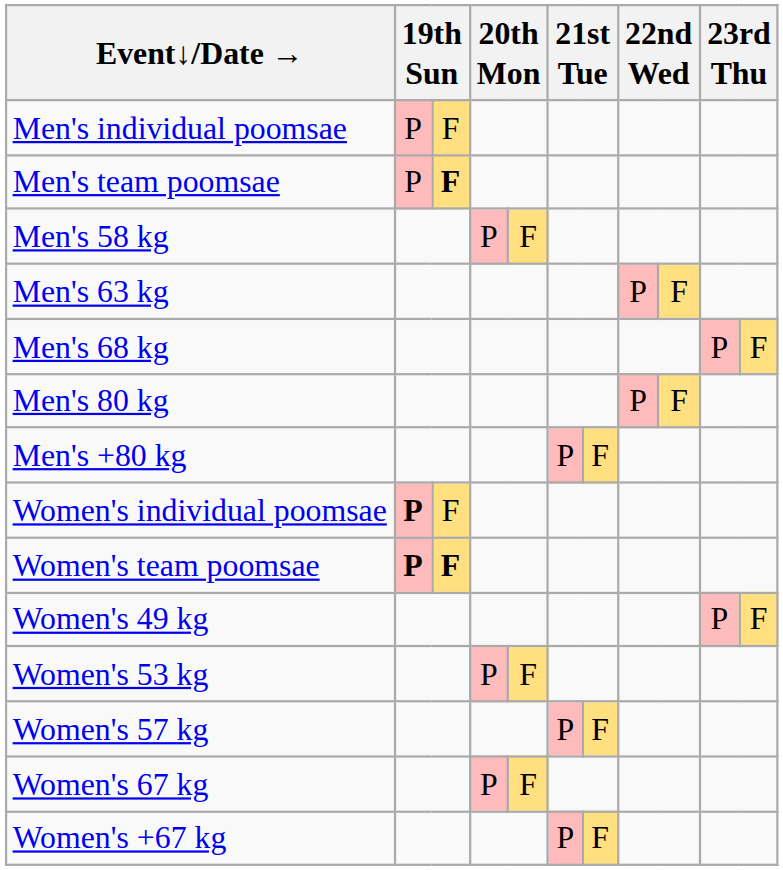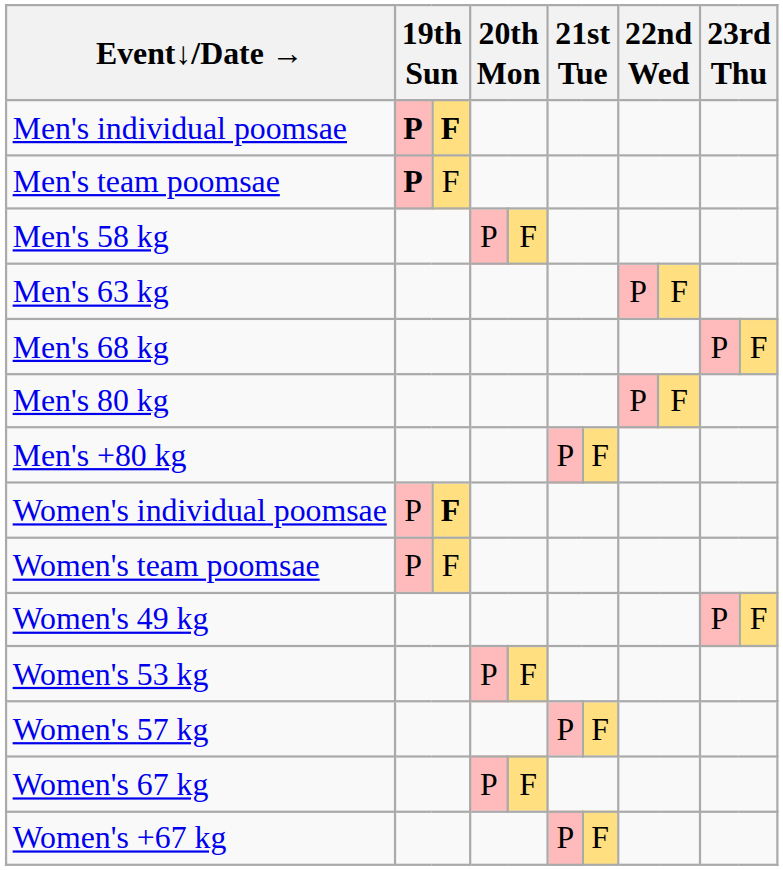(413, 127) normal -> (413, 127) bold
(451, 127) normal -> (451, 127) bold
(413, 182) normal -> (413, 182) bold
(451, 182) bold -> (451, 182) normal
(413, 510) bold -> (413, 510) normal
(451, 510) normal -> (451, 510) bold
(413, 565) bold -> (413, 565) normal
(451, 565) bold -> (451, 565) normal
